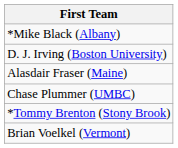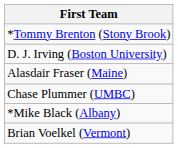(64, 34) *Mike Black (Albany) -> (89, 34) *Tommy Brenton (Stony Brook)
(89, 113) *Tommy Brenton (Stony Brook) -> (64, 113) *Mike Black (Albany)
